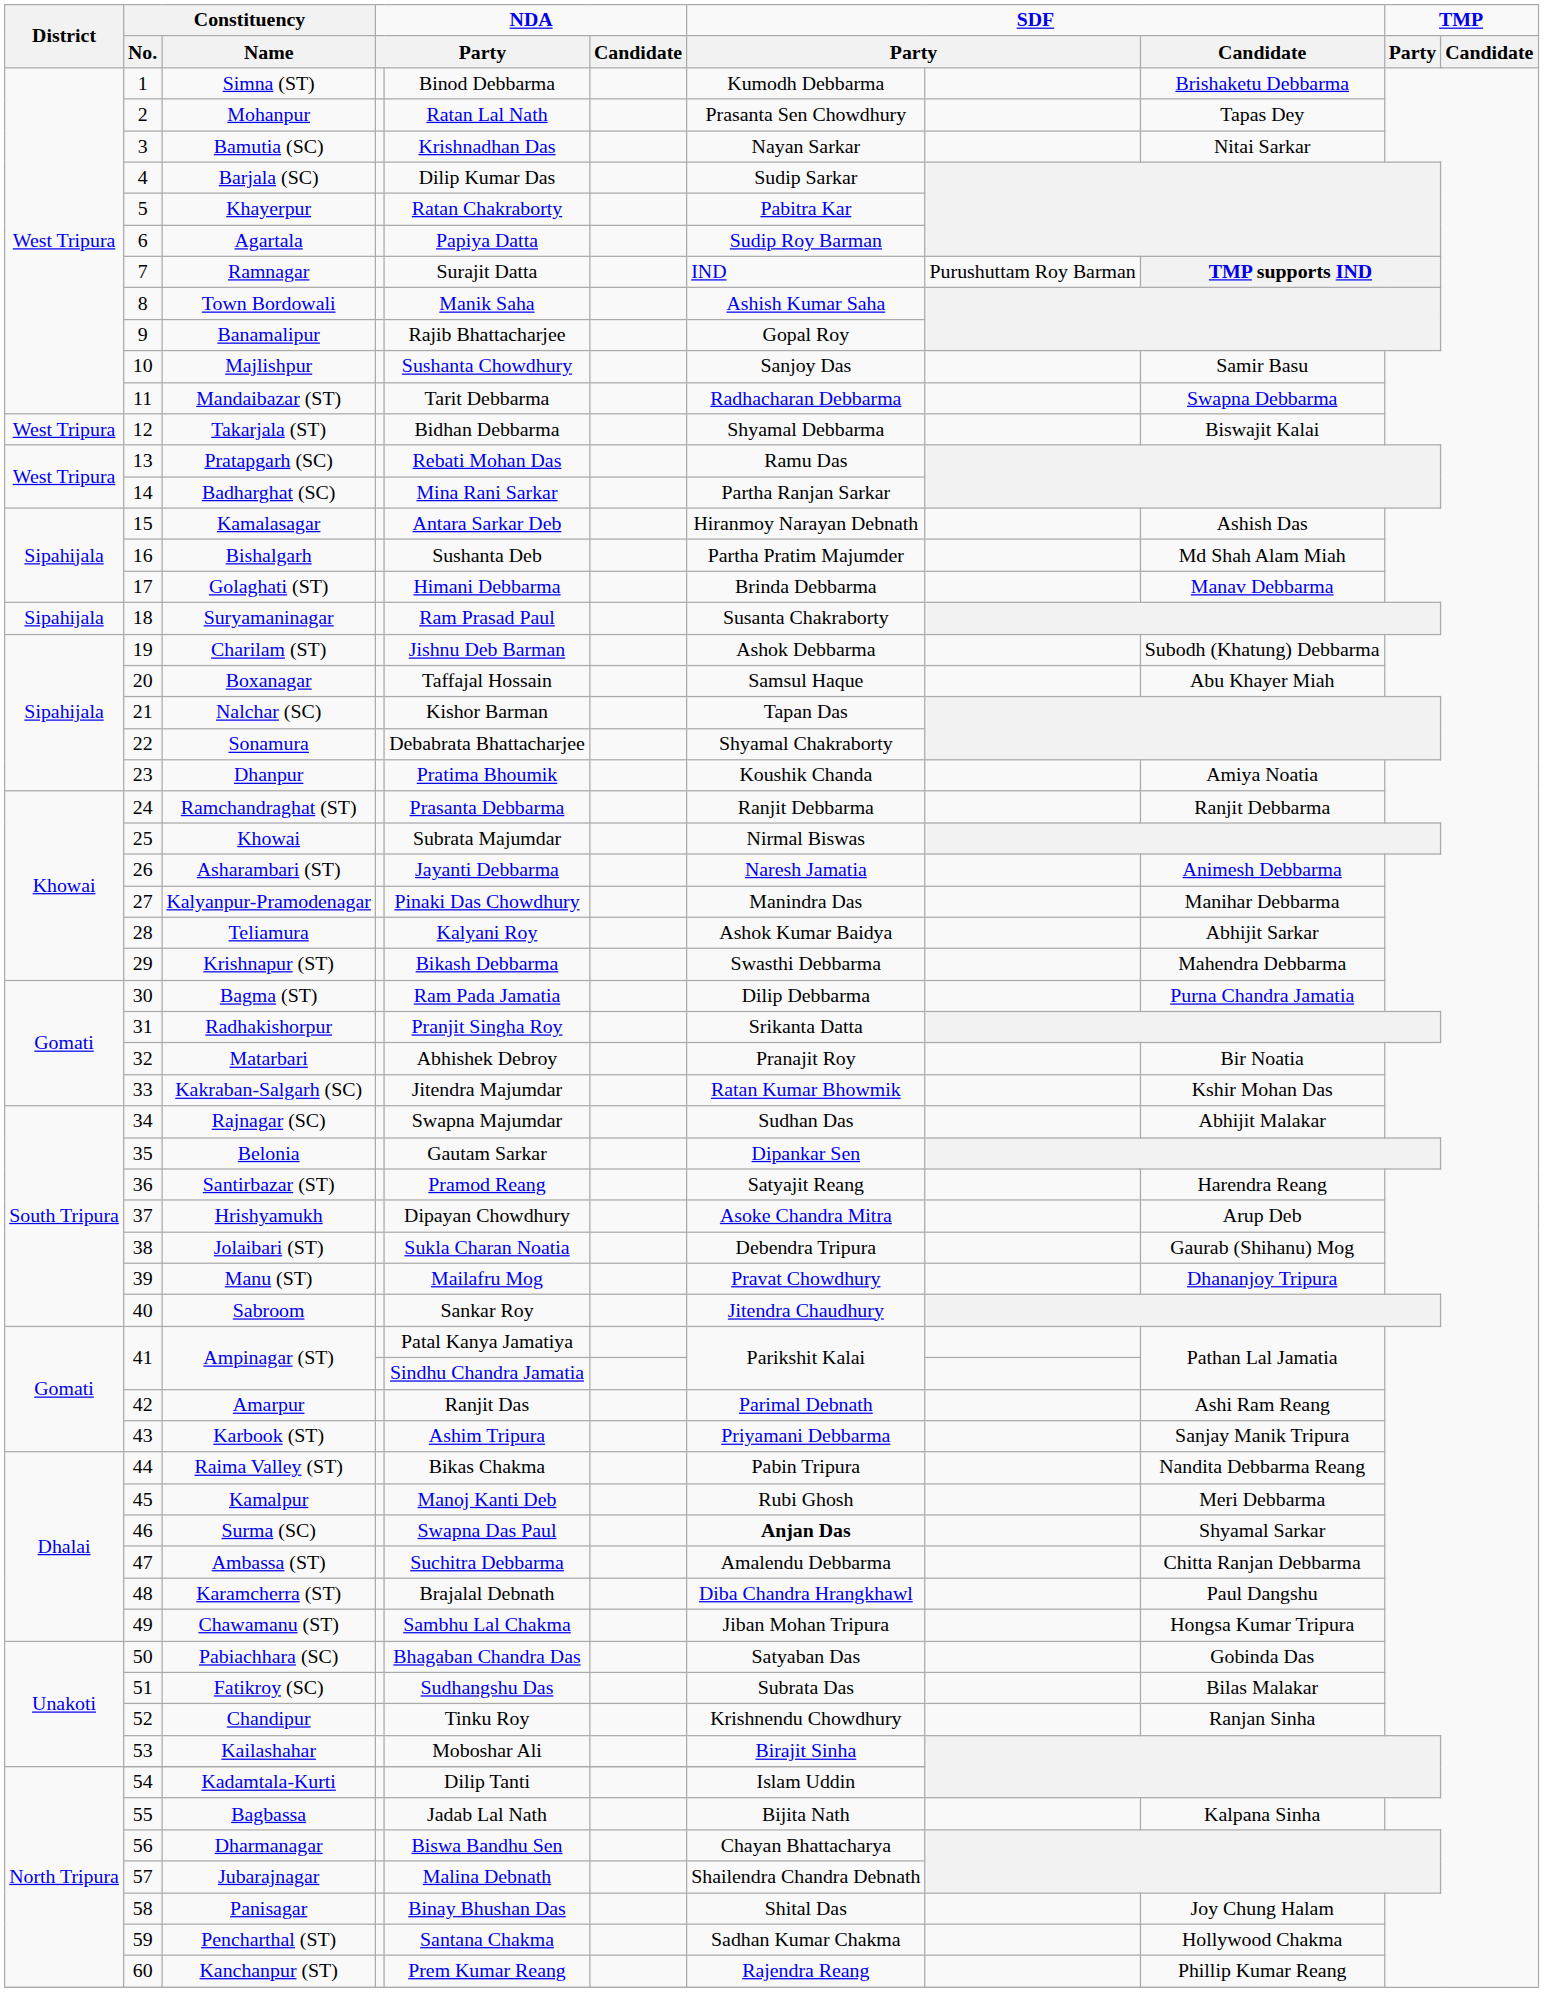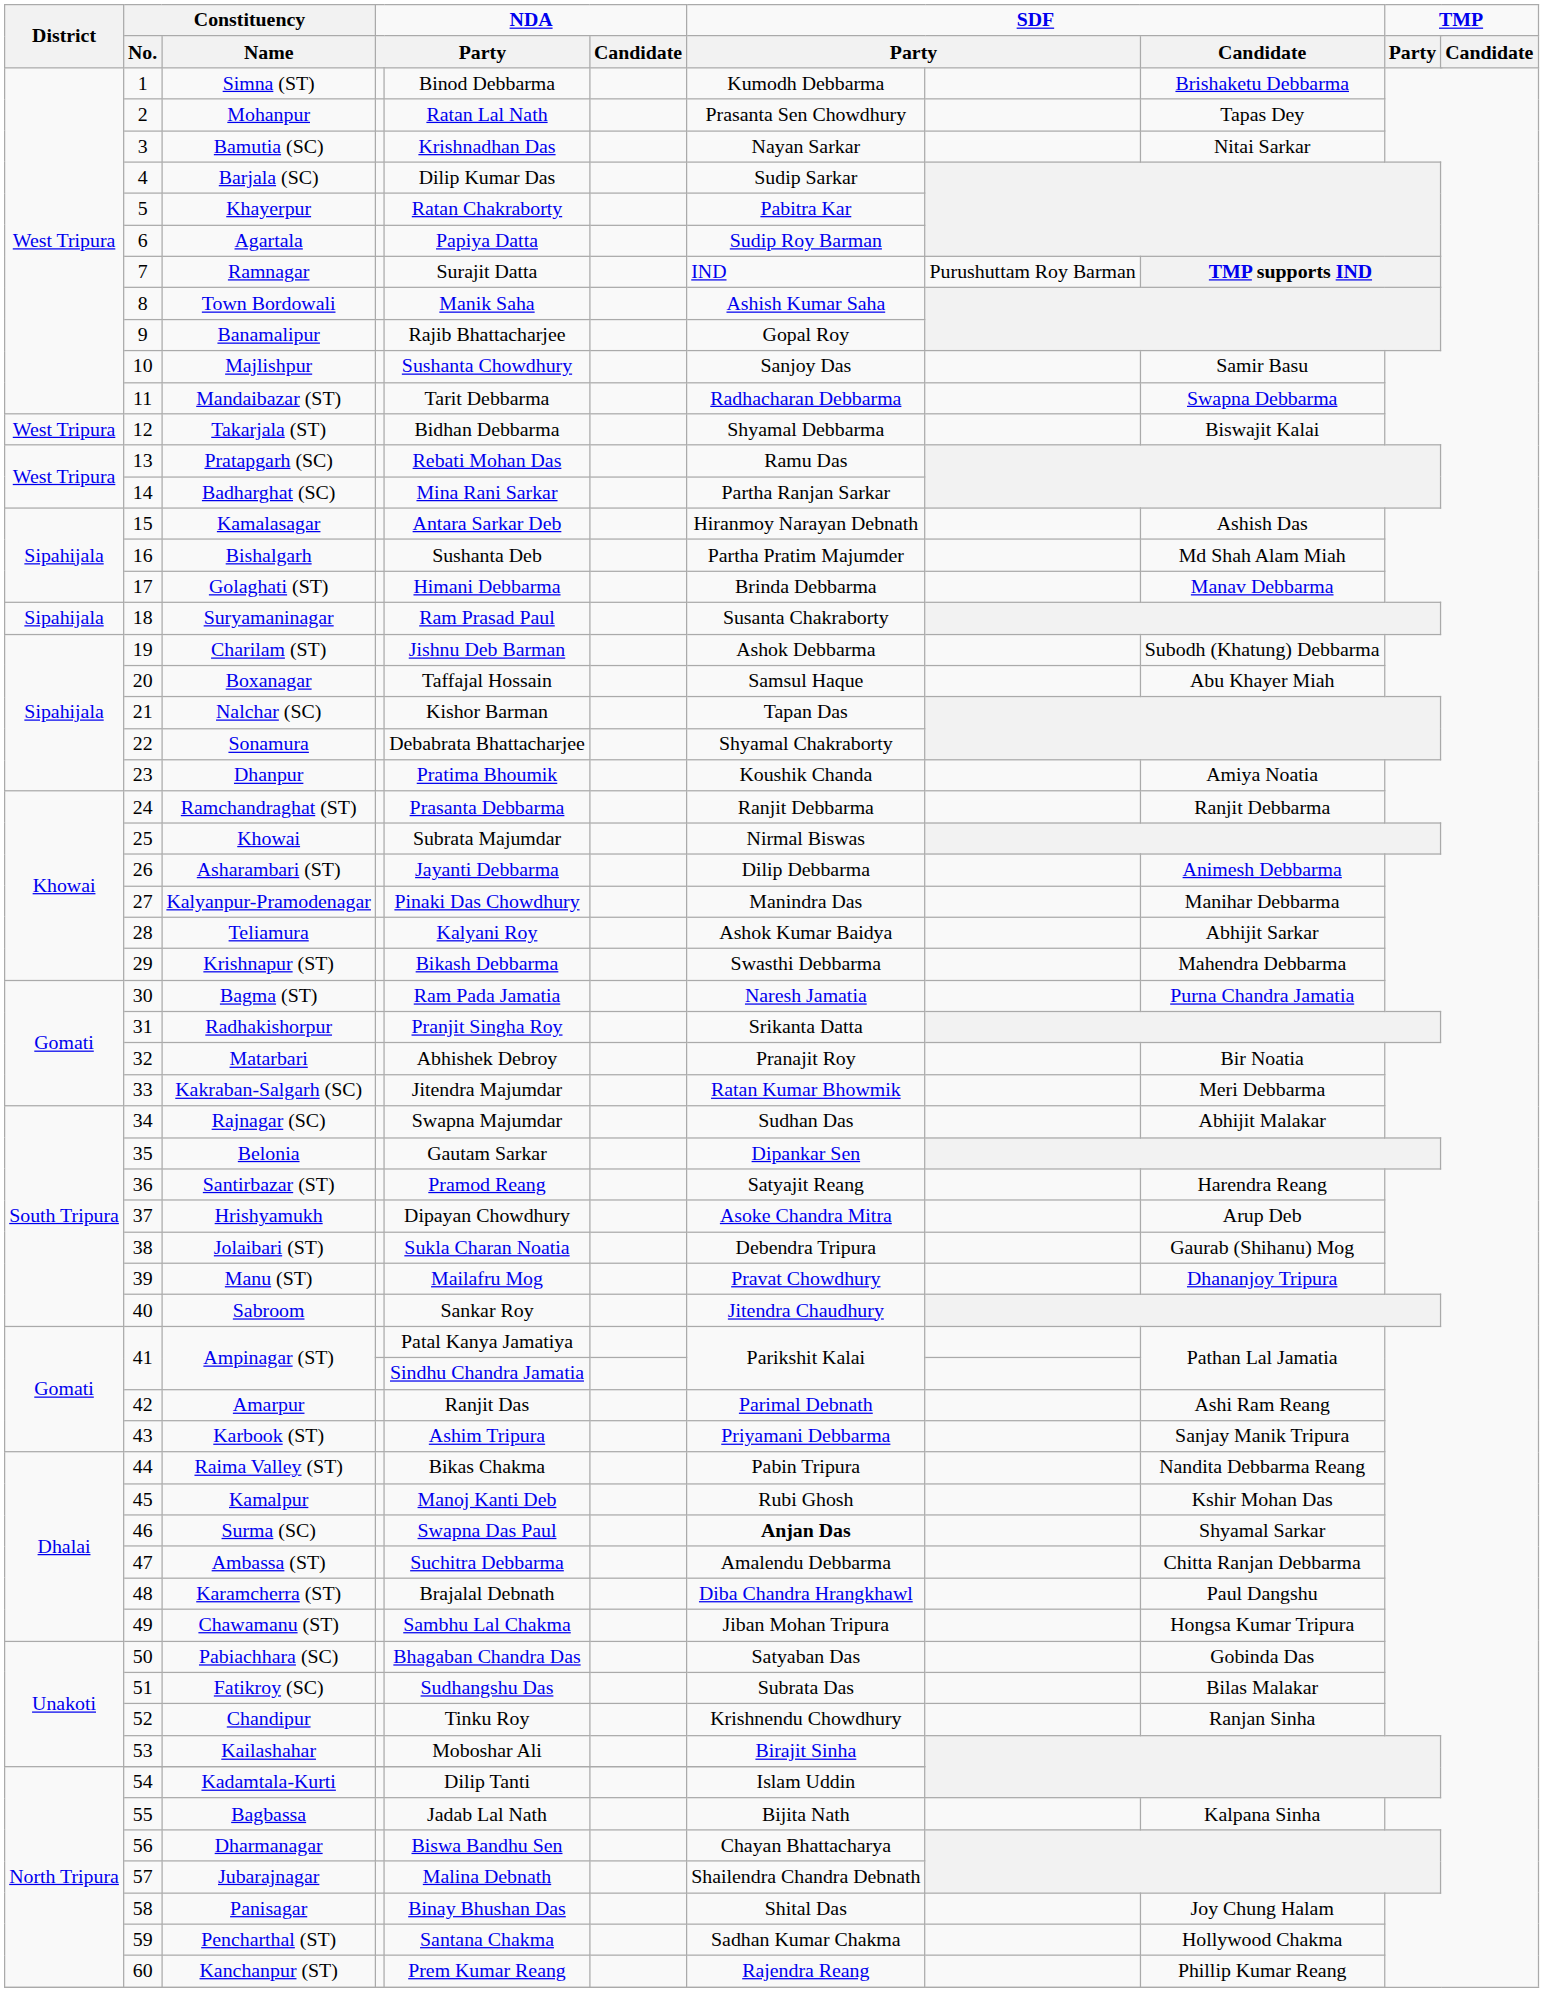(806, 869) Naresh Jamatia -> (806, 869) Dilip Debbarma
(806, 995) Dilip Debbarma -> (806, 995) Naresh Jamatia
(1262, 1090) Kshir Mohan Das -> (1262, 1090) Meri Debbarma
(1262, 1499) Meri Debbarma -> (1262, 1499) Kshir Mohan Das
